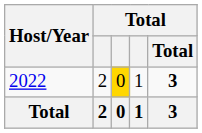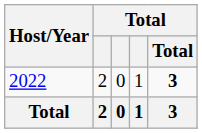(121, 82) gold background -> (121, 82) no background
